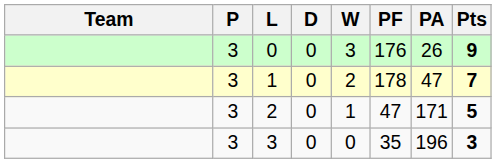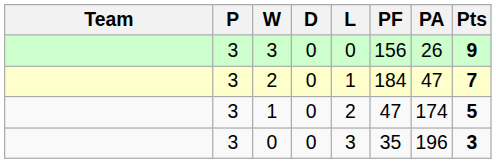columns swapped: (350, 19) <-> (272, 19)
(390, 50) 176 -> (390, 50) 156
(390, 81) 178 -> (390, 81) 184
(432, 111) 171 -> (432, 111) 174
